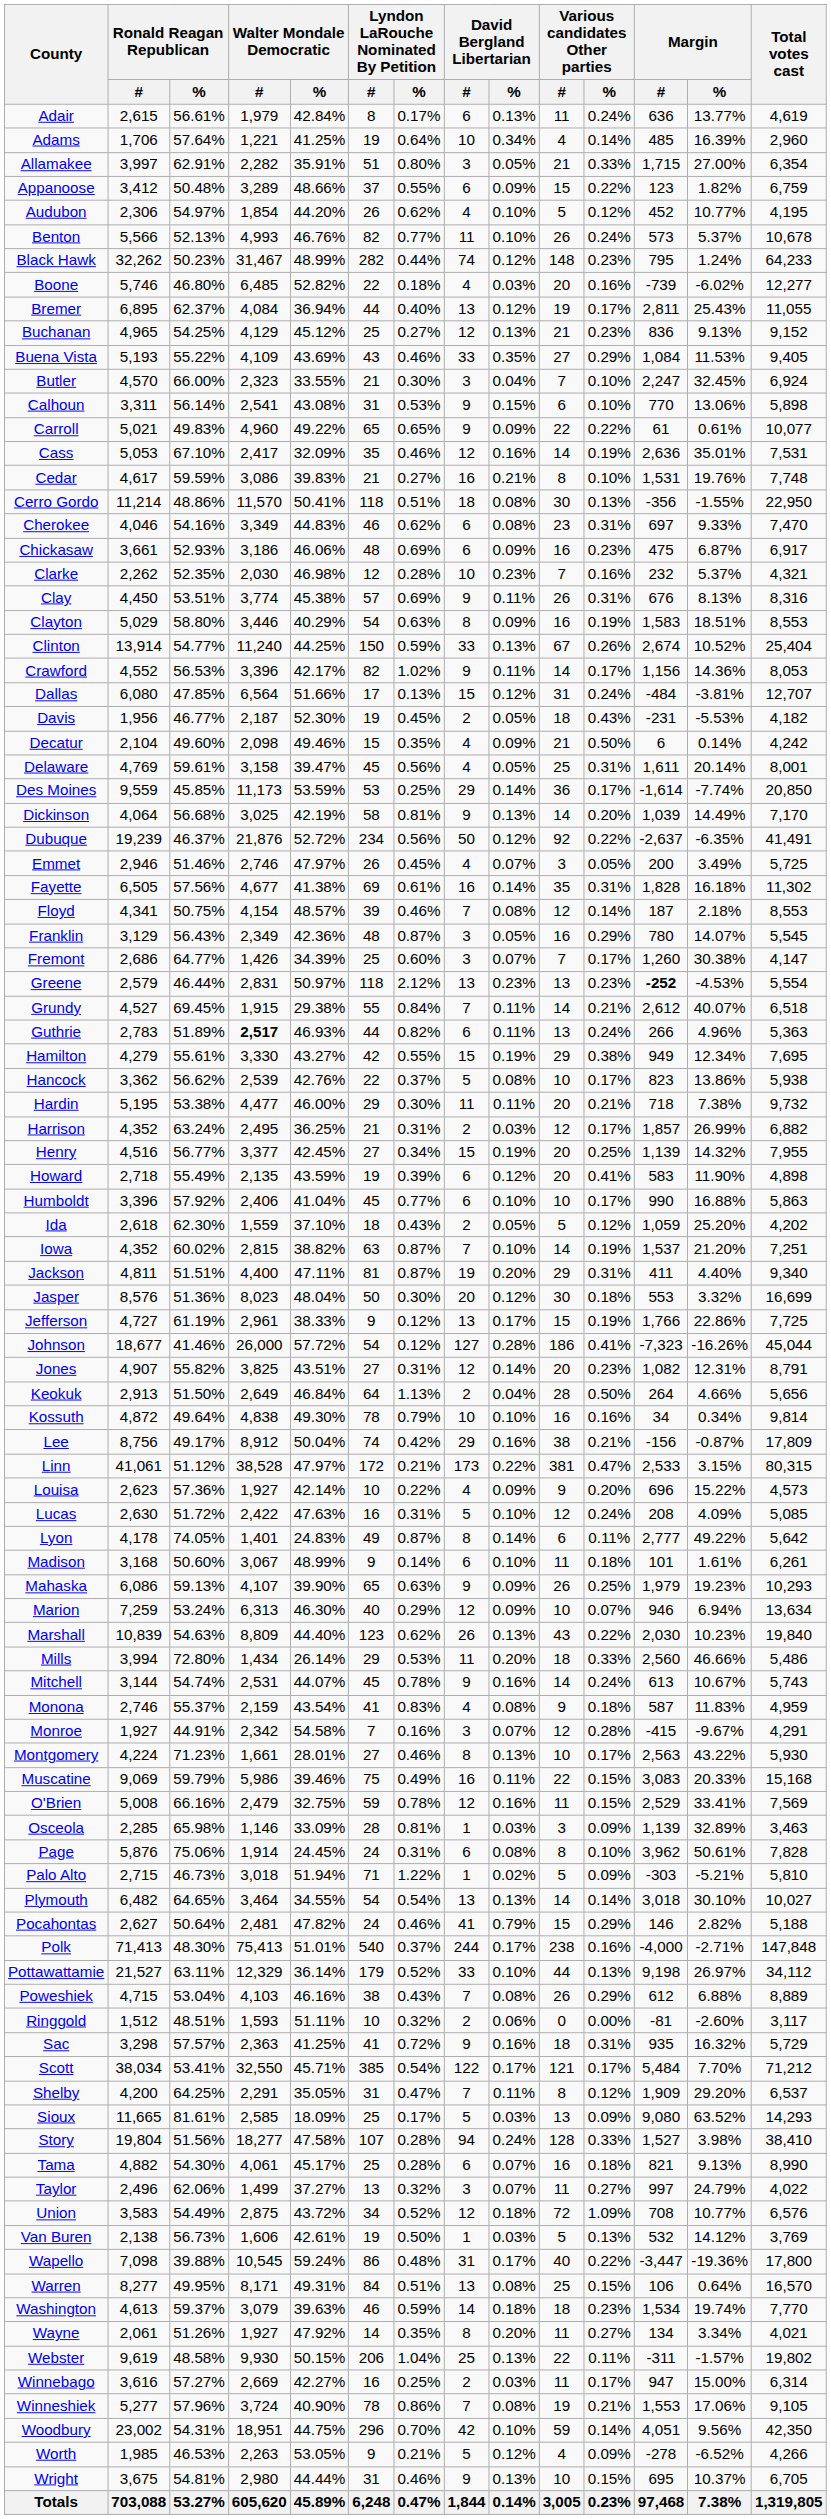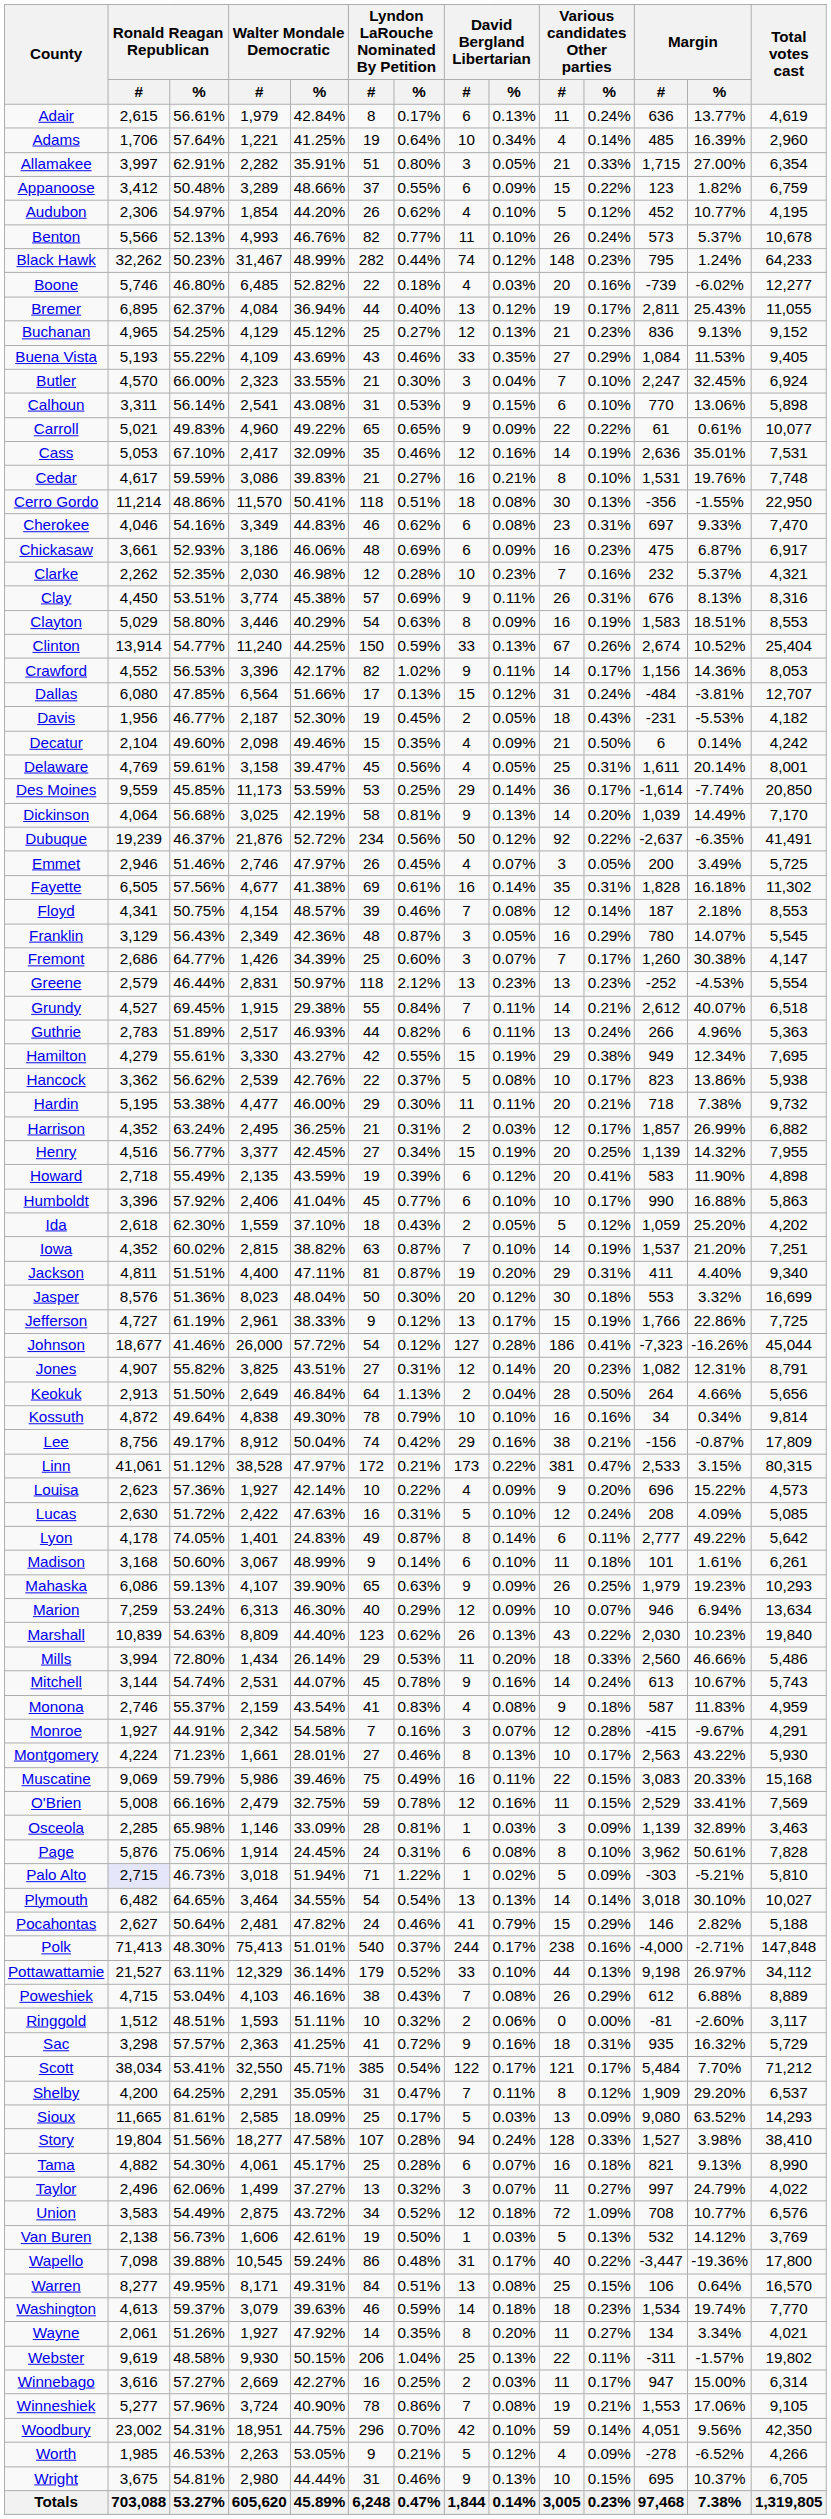(661, 983) bold -> (661, 983) normal
(259, 1032) bold -> (259, 1032) normal
(139, 1875) no background -> (139, 1875) lavender background
